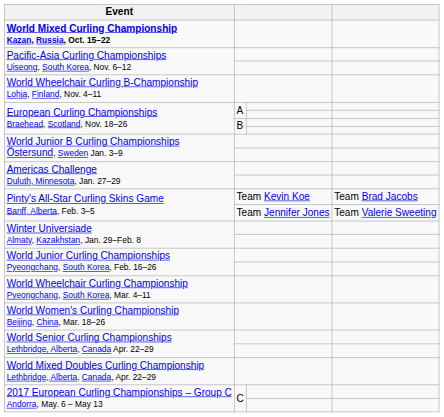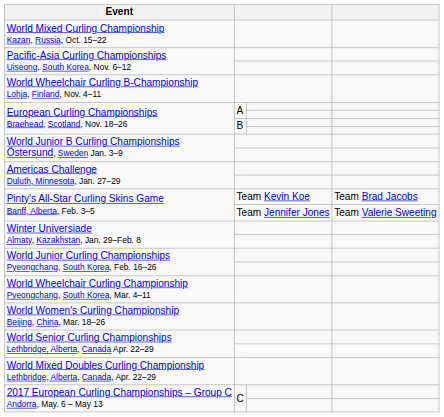(92, 34) bold -> (86, 34) normal
